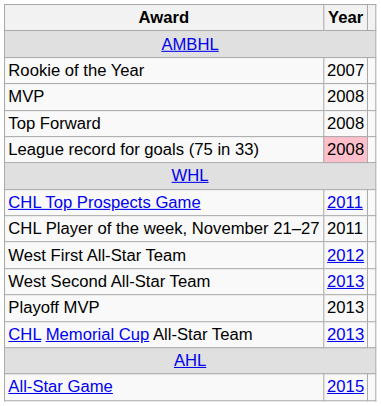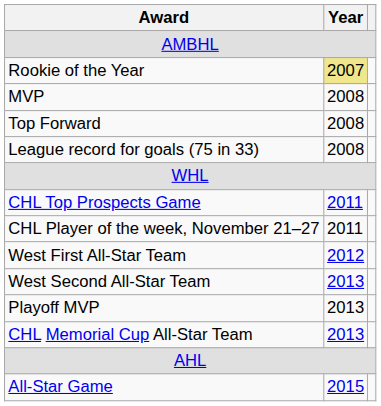(346, 70) no background -> (346, 70) khaki background
(346, 149) pink background -> (346, 149) no background
